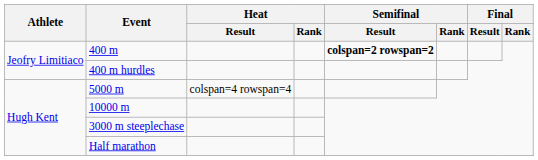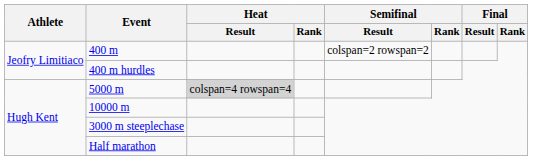(381, 51) bold -> (378, 51) normal
(240, 89) no background -> (240, 89) lightgrey background
